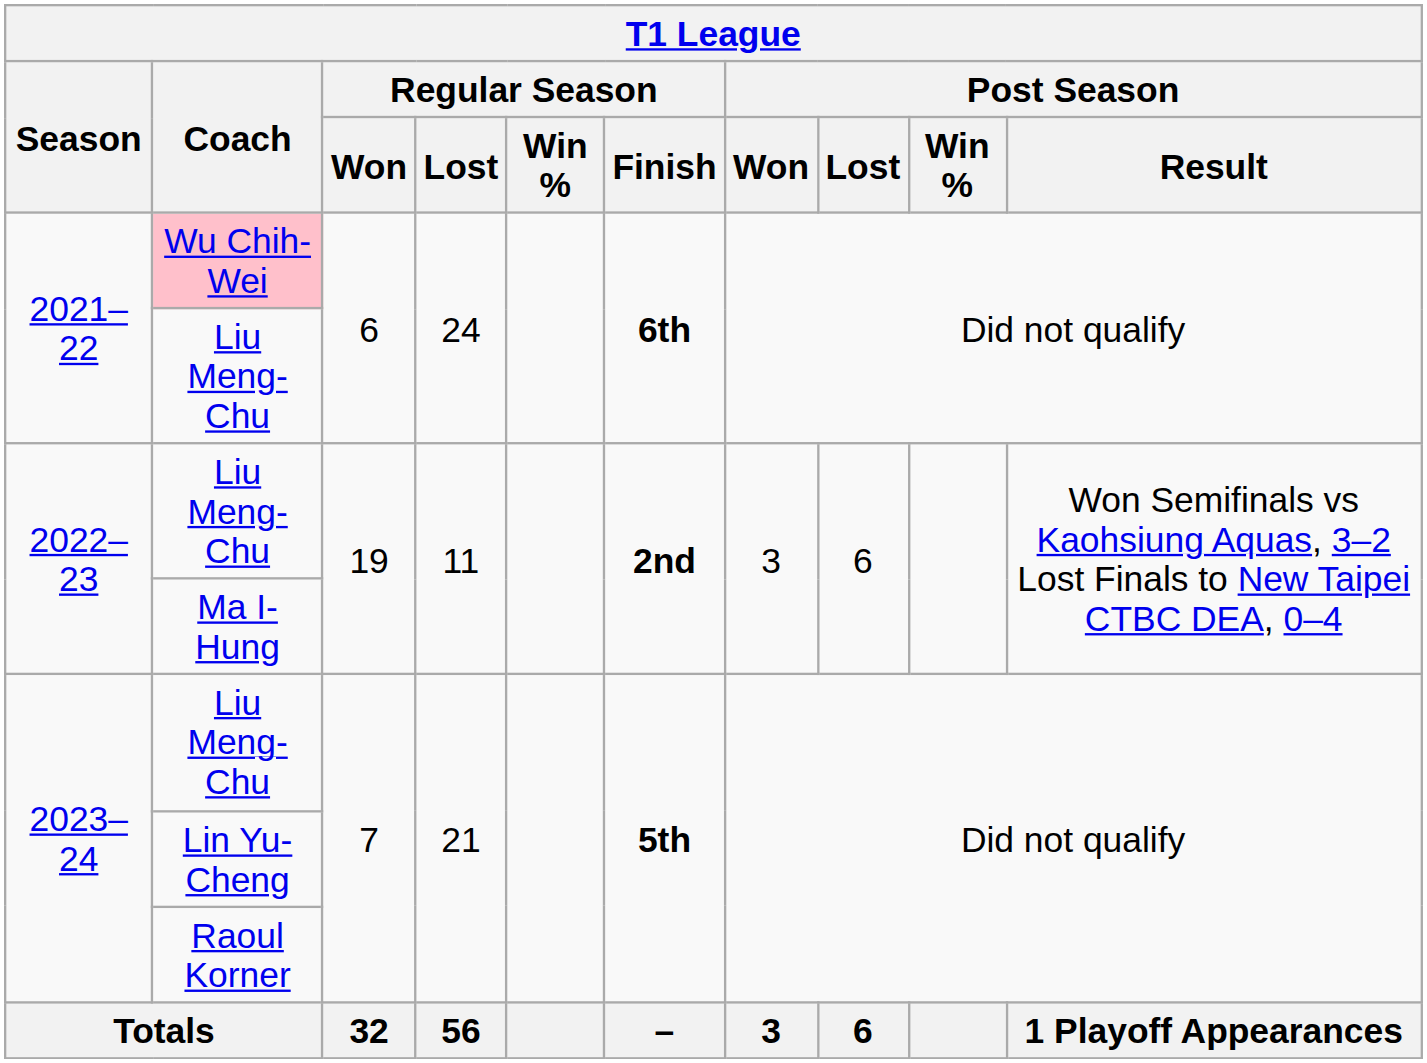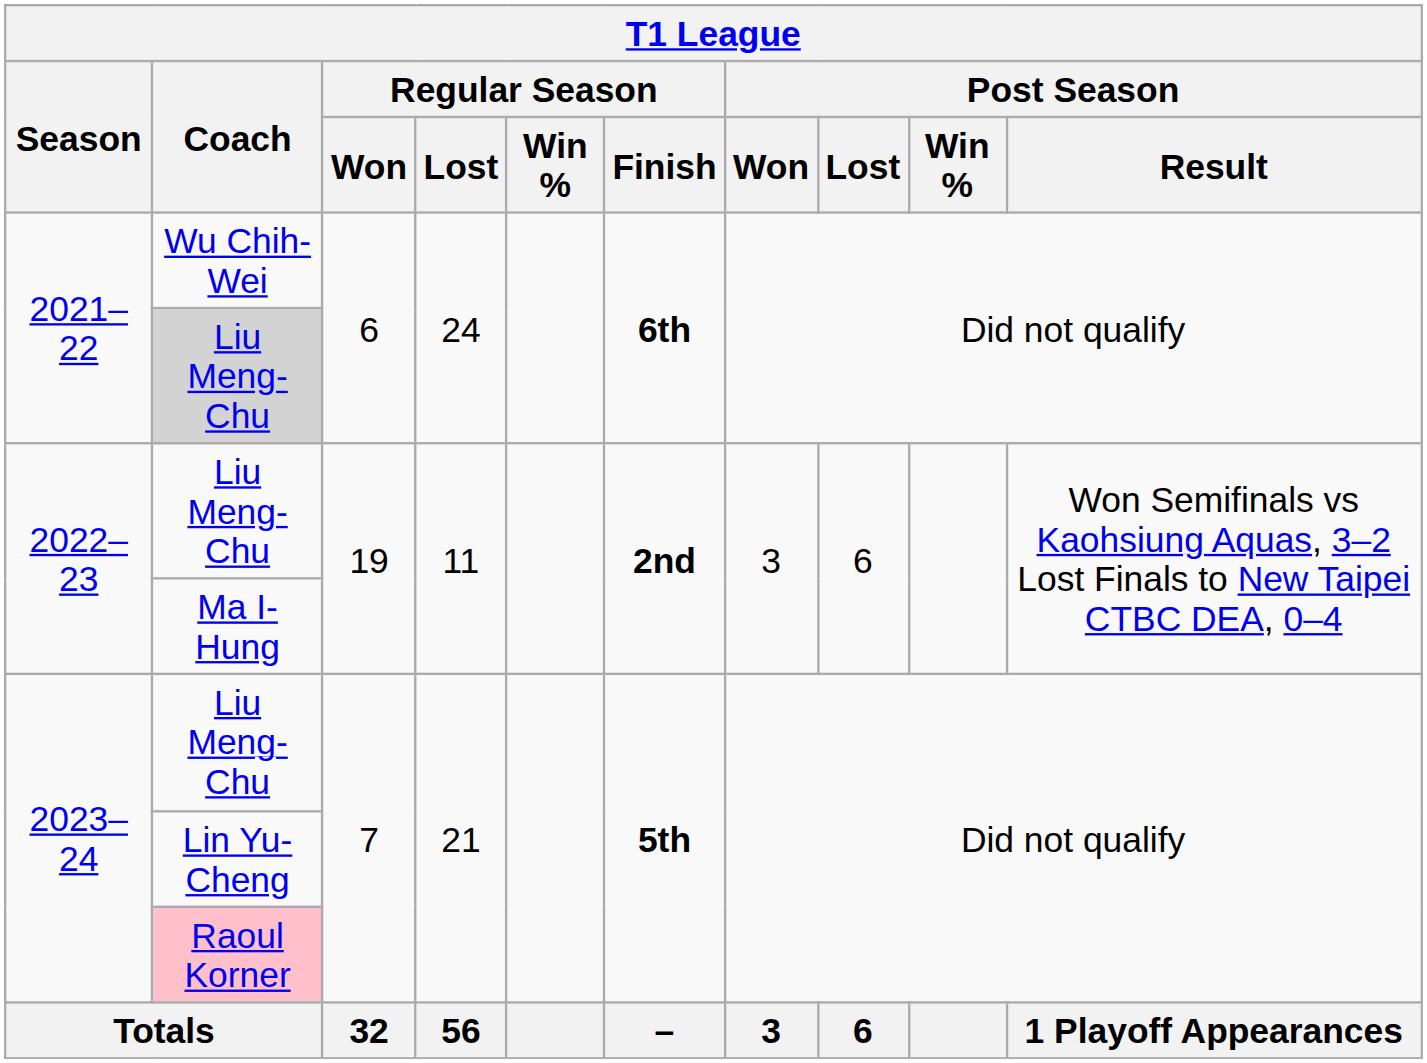(238, 261) pink background -> (238, 261) no background
(238, 376) no background -> (238, 376) lightgrey background
(238, 954) no background -> (238, 954) pink background
